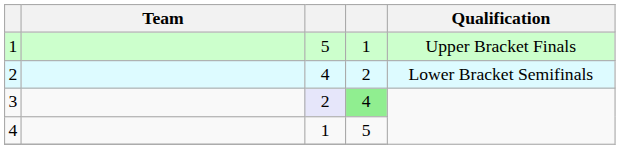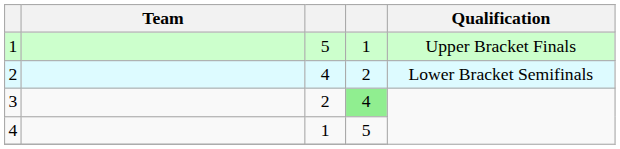(325, 102) lavender background -> (325, 102) no background
